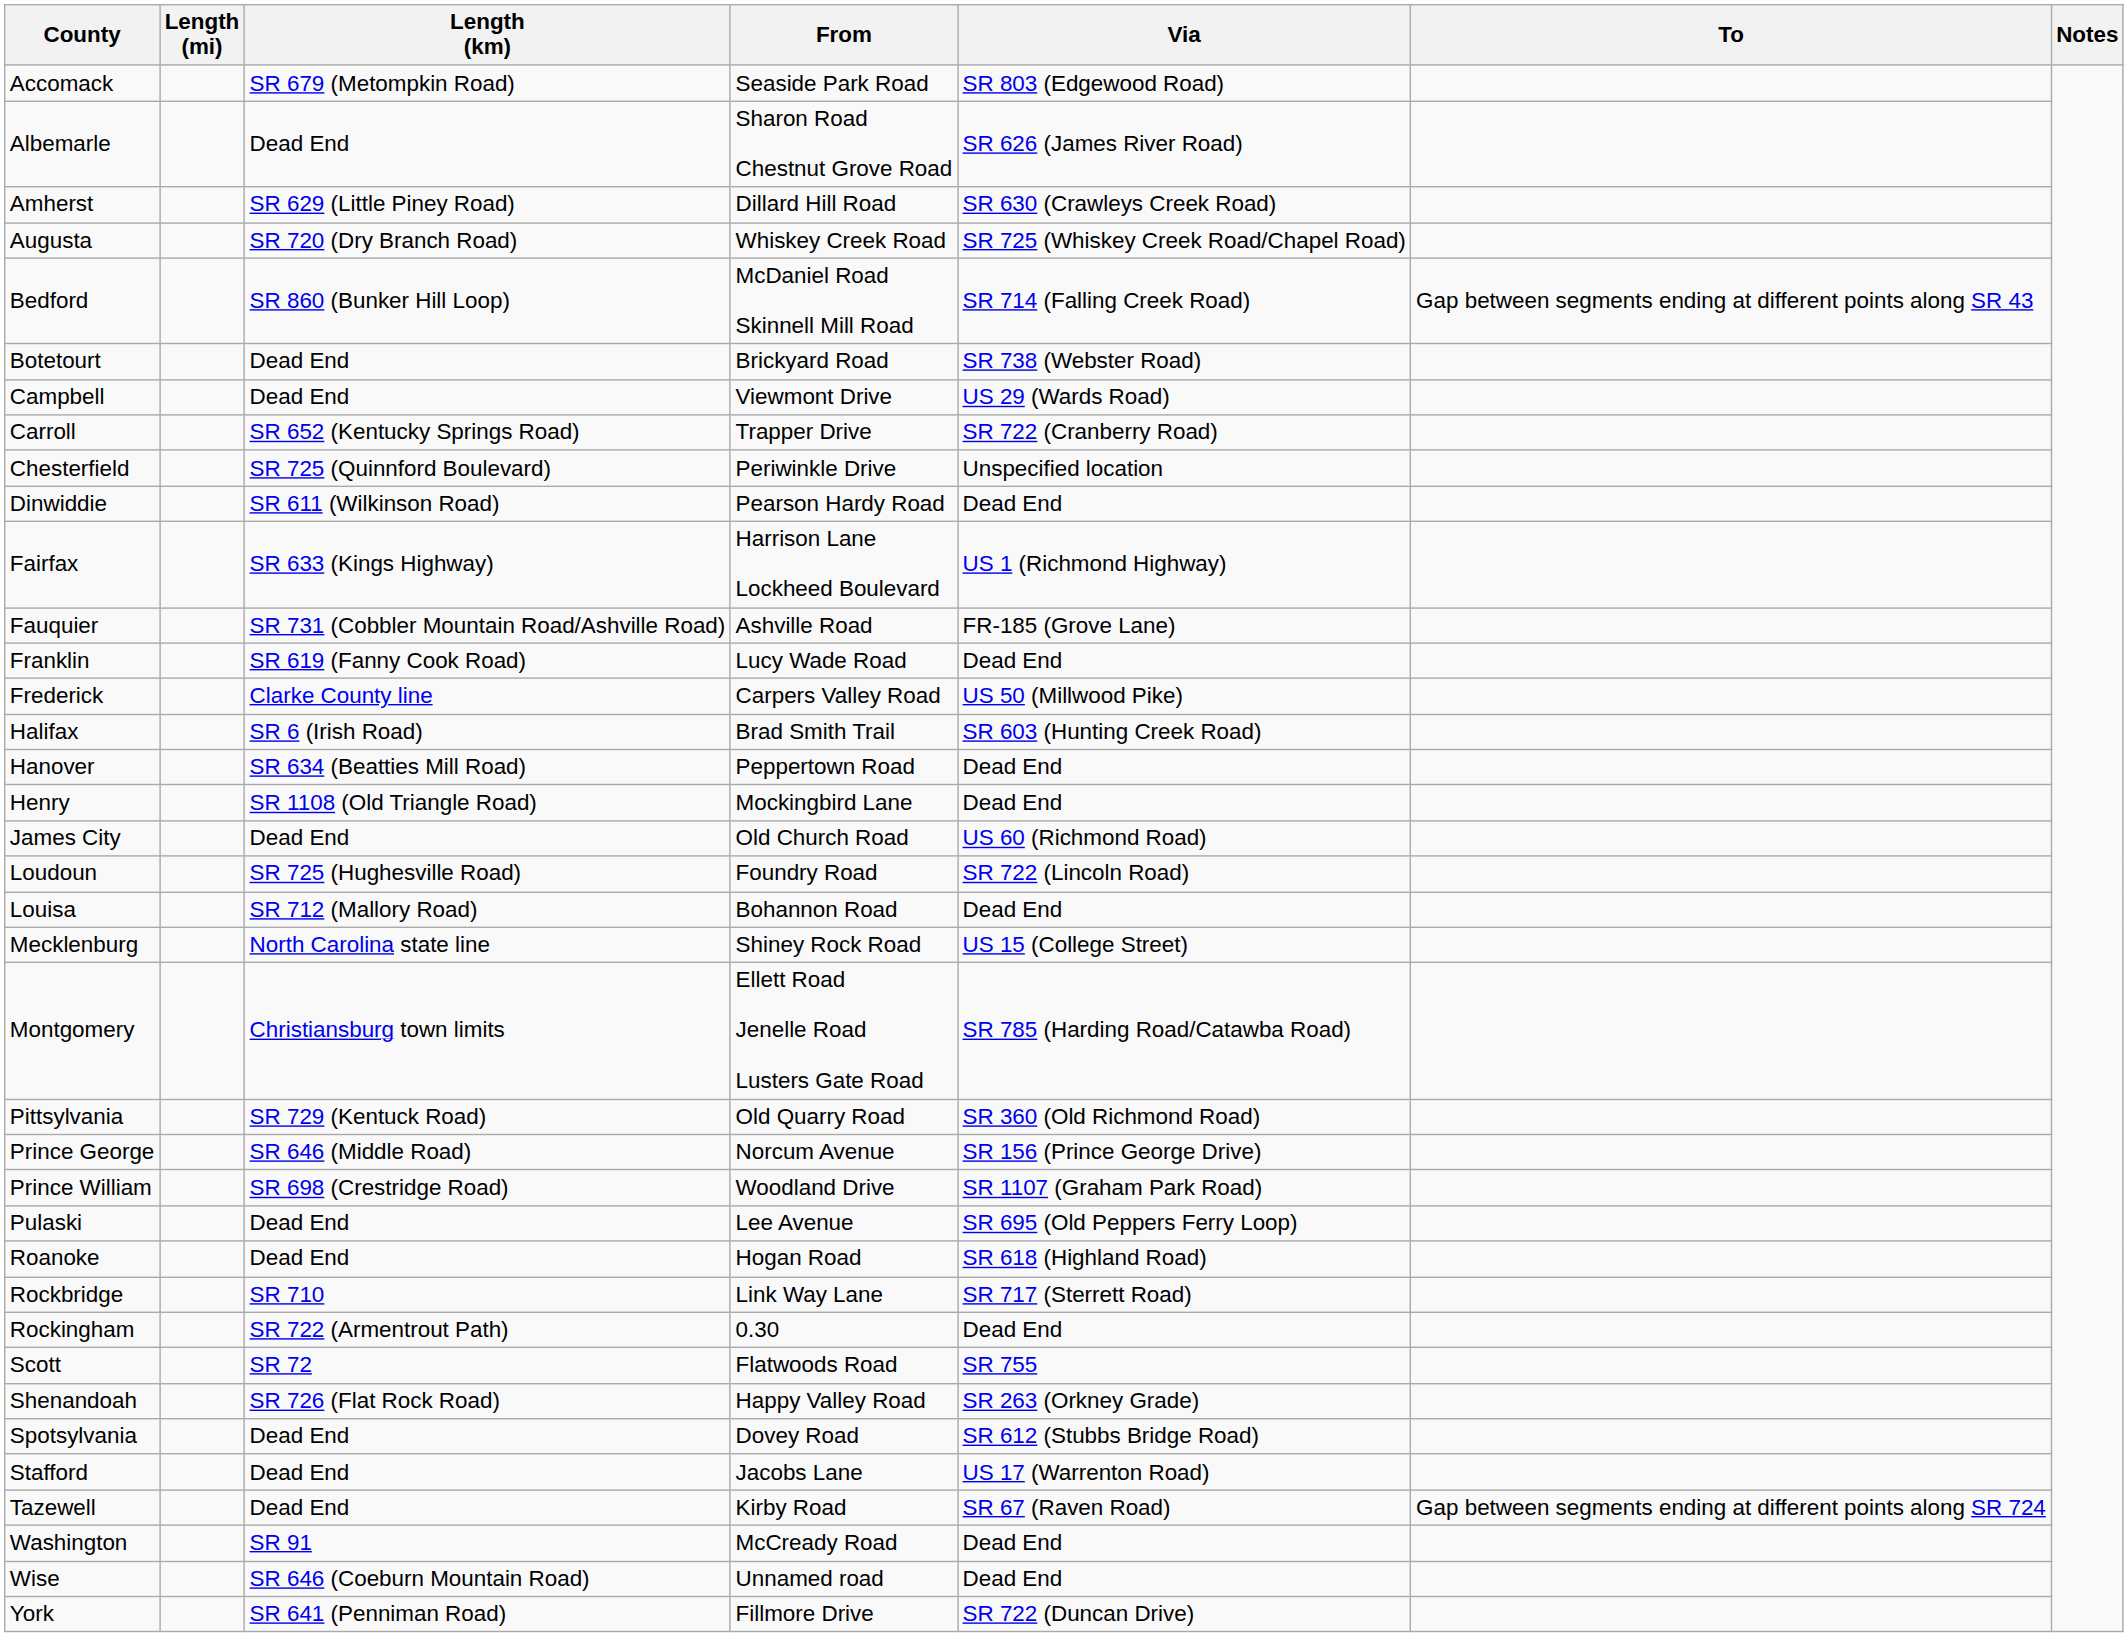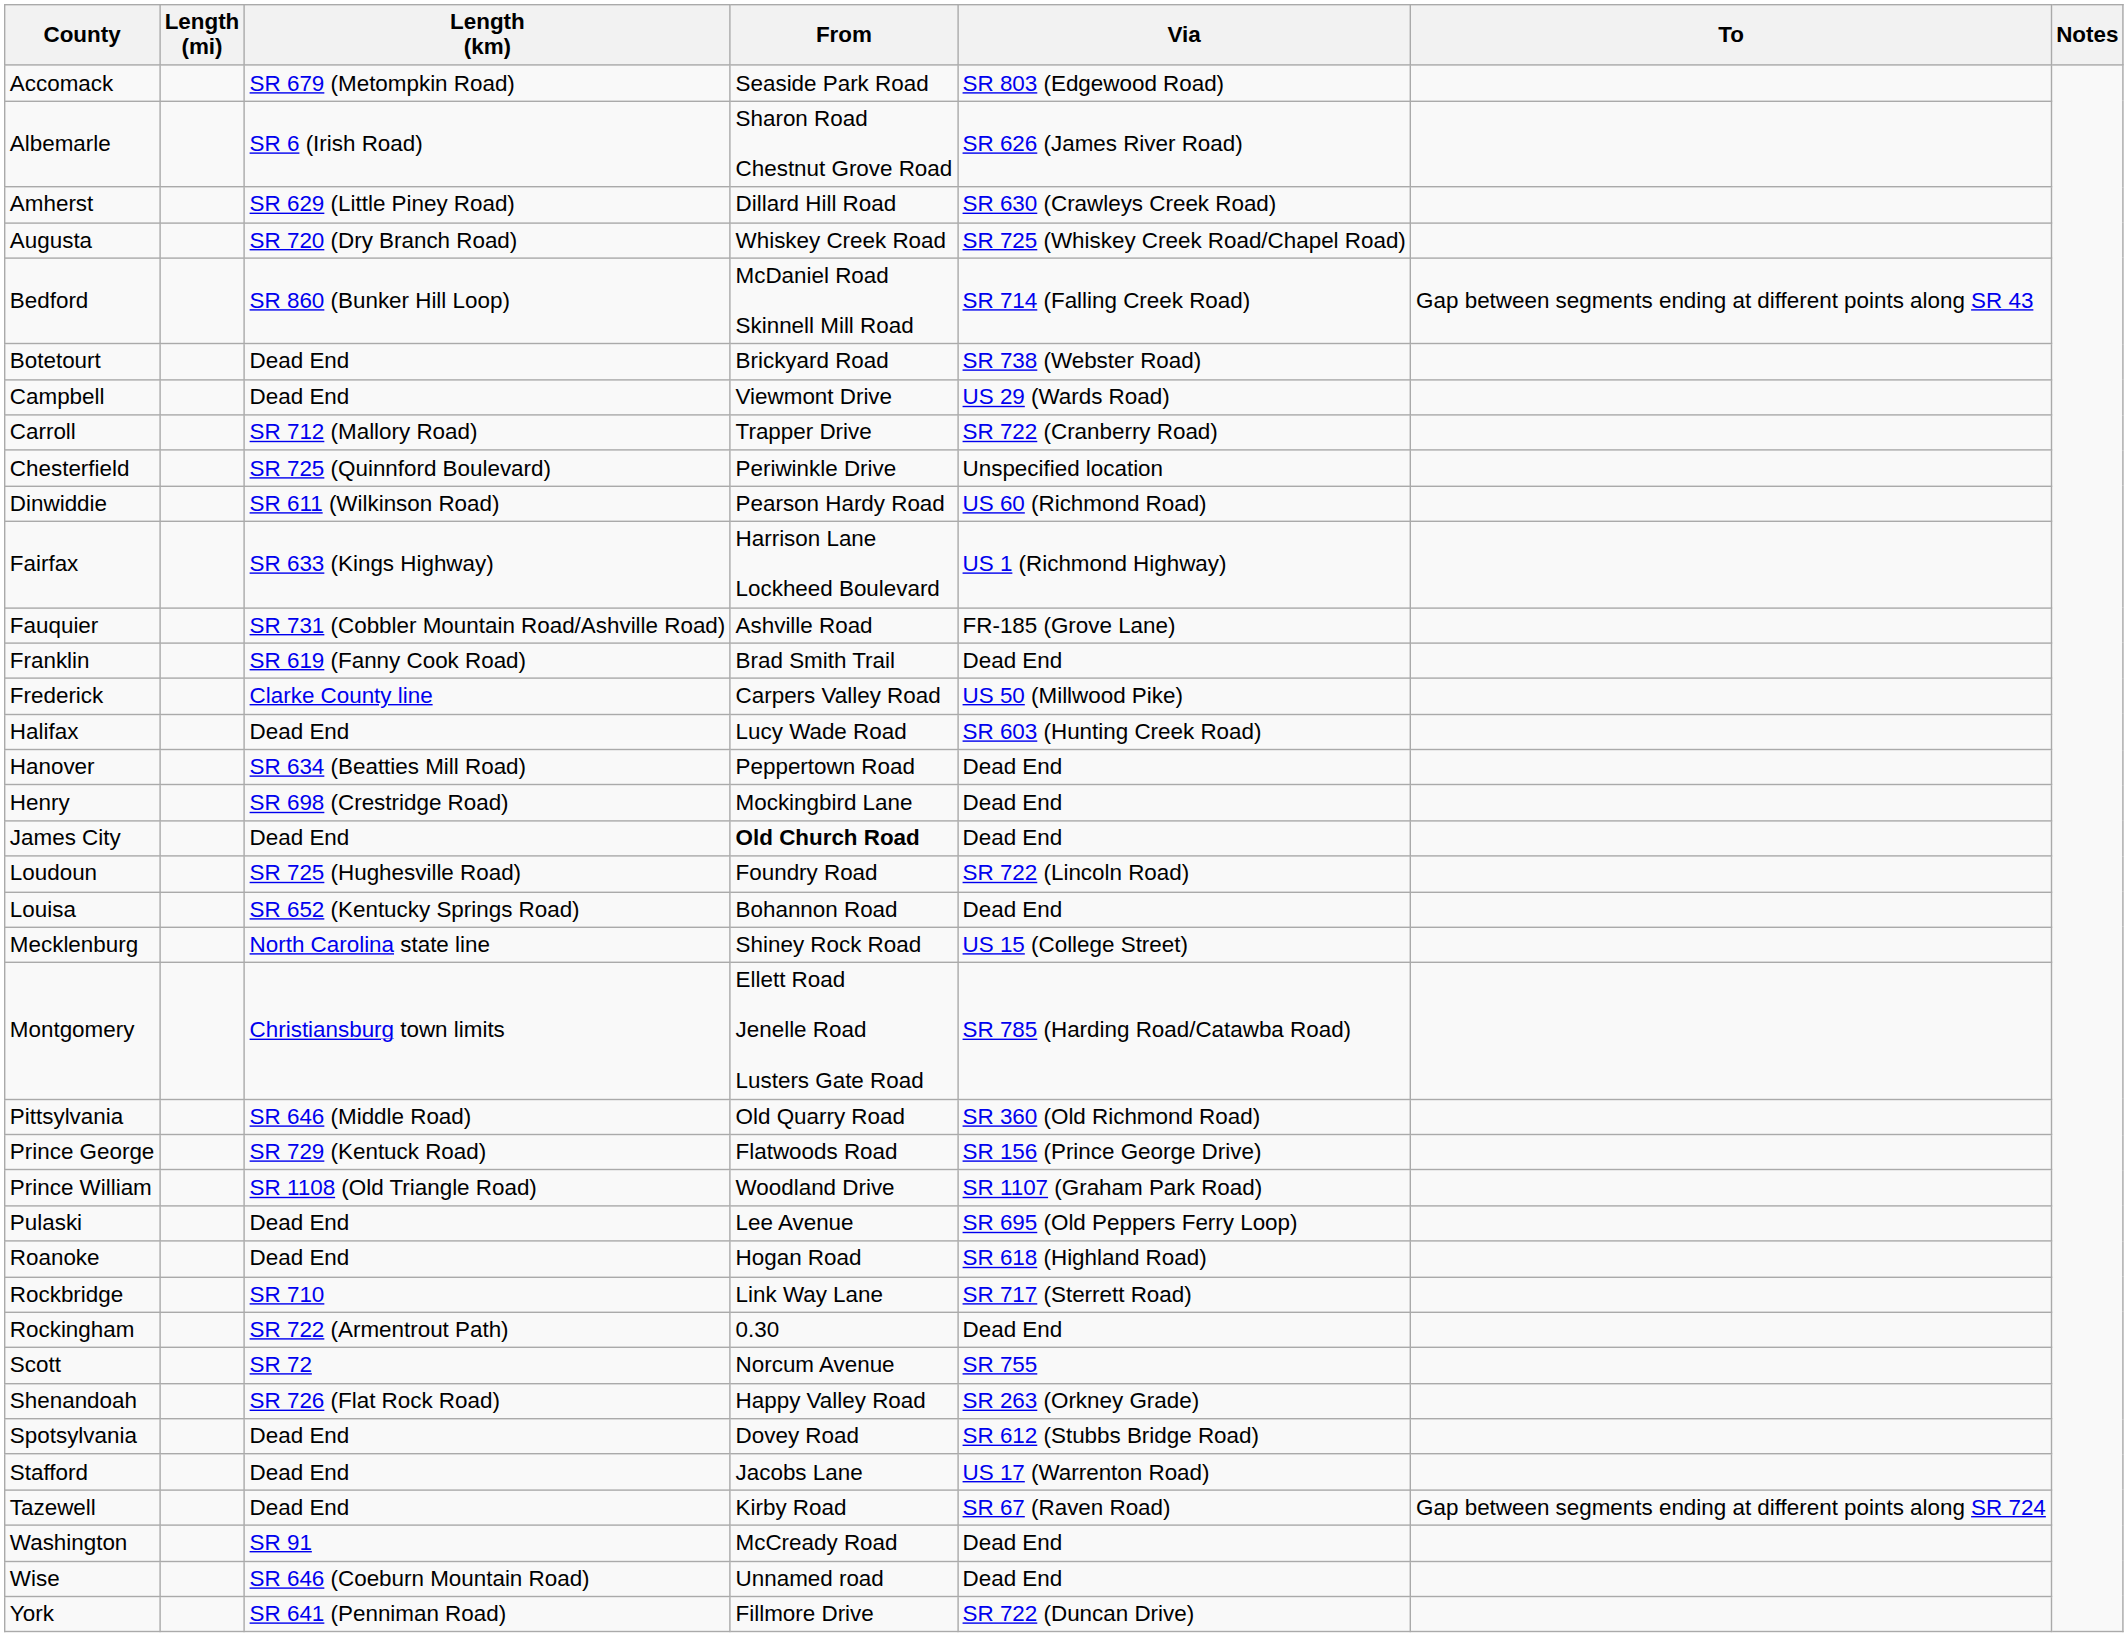(299, 143) Dead End -> (336, 143) SR 6 (Irish Road)
(415, 432) SR 652 (Kentucky Springs Road) -> (364, 432) SR 712 (Mallory Road)
(1012, 503) Dead End -> (1085, 503) US 60 (Richmond Road)
(821, 660) Lucy Wade Road -> (815, 660) Brad Smith Trail
(336, 731) SR 6 (Irish Road) -> (299, 731) Dead End
(815, 731) Brad Smith Trail -> (821, 731) Lucy Wade Road
(393, 802) SR 1108 (Old Triangle Road) -> (379, 802) SR 698 (Crestridge Road)
(822, 838) normal -> (828, 838) bold
(1085, 838) US 60 (Richmond Road) -> (1012, 838) Dead End
(364, 909) SR 712 (Mallory Road) -> (415, 909) SR 652 (Kentucky Springs Road)
(368, 1116) SR 729 (Kentuck Road) -> (360, 1116) SR 646 (Middle Road)
(360, 1152) SR 646 (Middle Road) -> (368, 1152) SR 729 (Kentuck Road)
(815, 1152) Norcum Avenue -> (817, 1152) Flatwoods Road
(379, 1187) SR 698 (Crestridge Road) -> (393, 1187) SR 1108 (Old Triangle Road)
(817, 1365) Flatwoods Road -> (815, 1365) Norcum Avenue
